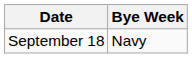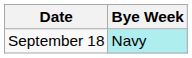(129, 41) no background -> (129, 41) paleturquoise background
